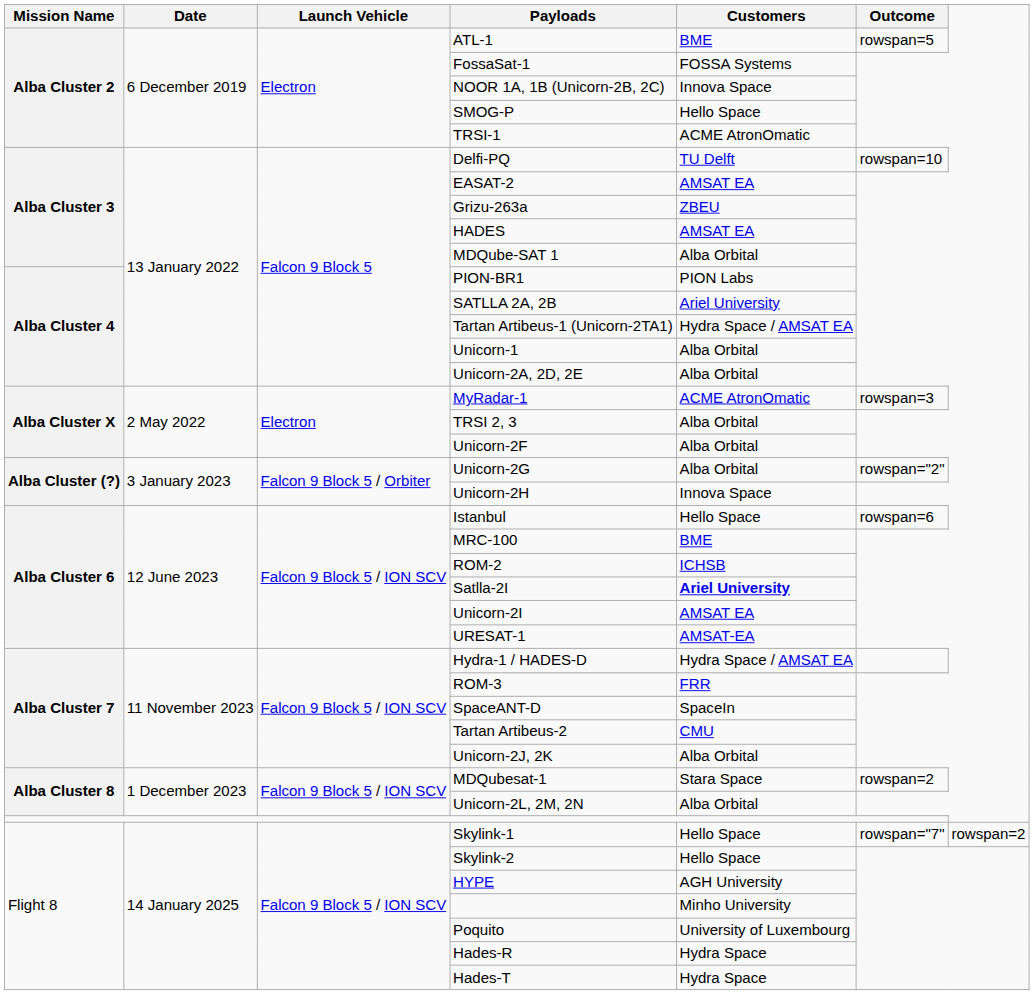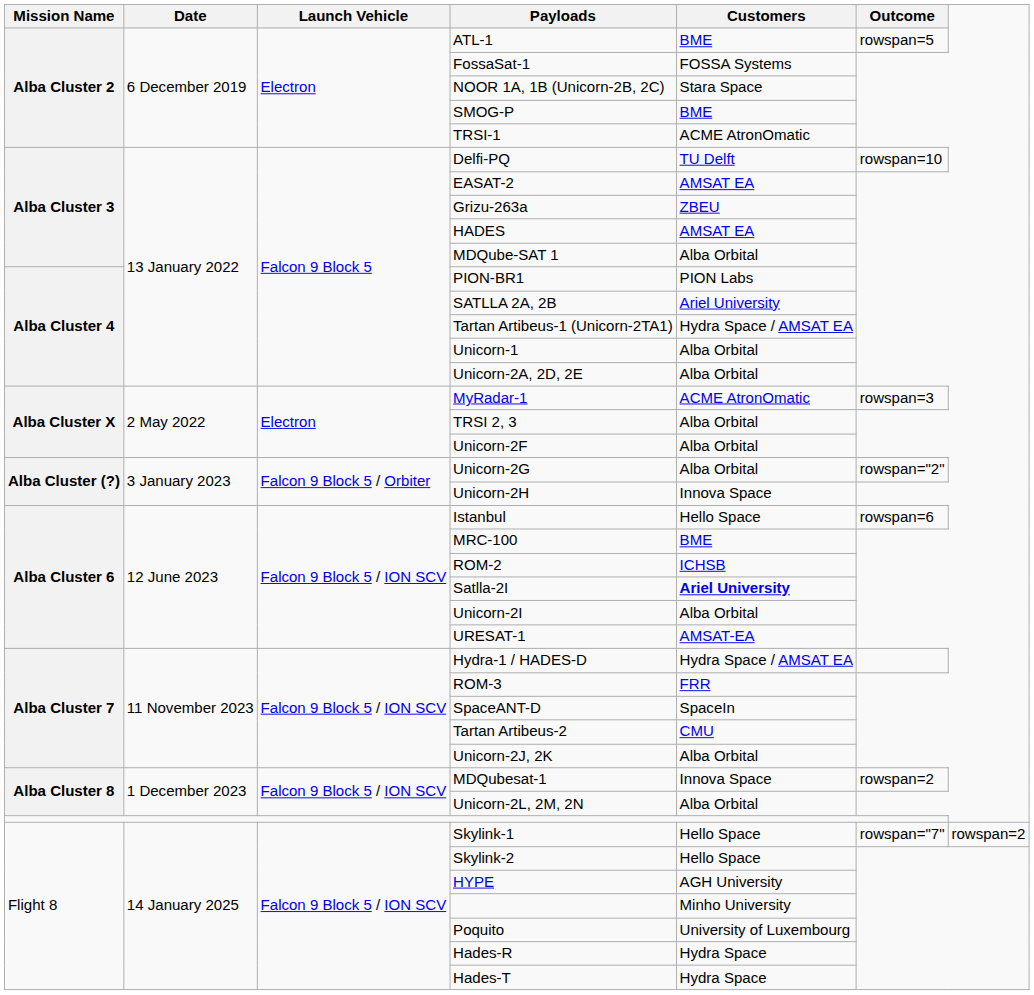(726, 87) Innova Space -> (721, 87) Stara Space
(720, 111) Hello Space -> (696, 111) BME
(717, 612) AMSAT EA -> (719, 612) Alba Orbital
(721, 779) Stara Space -> (726, 779) Innova Space
